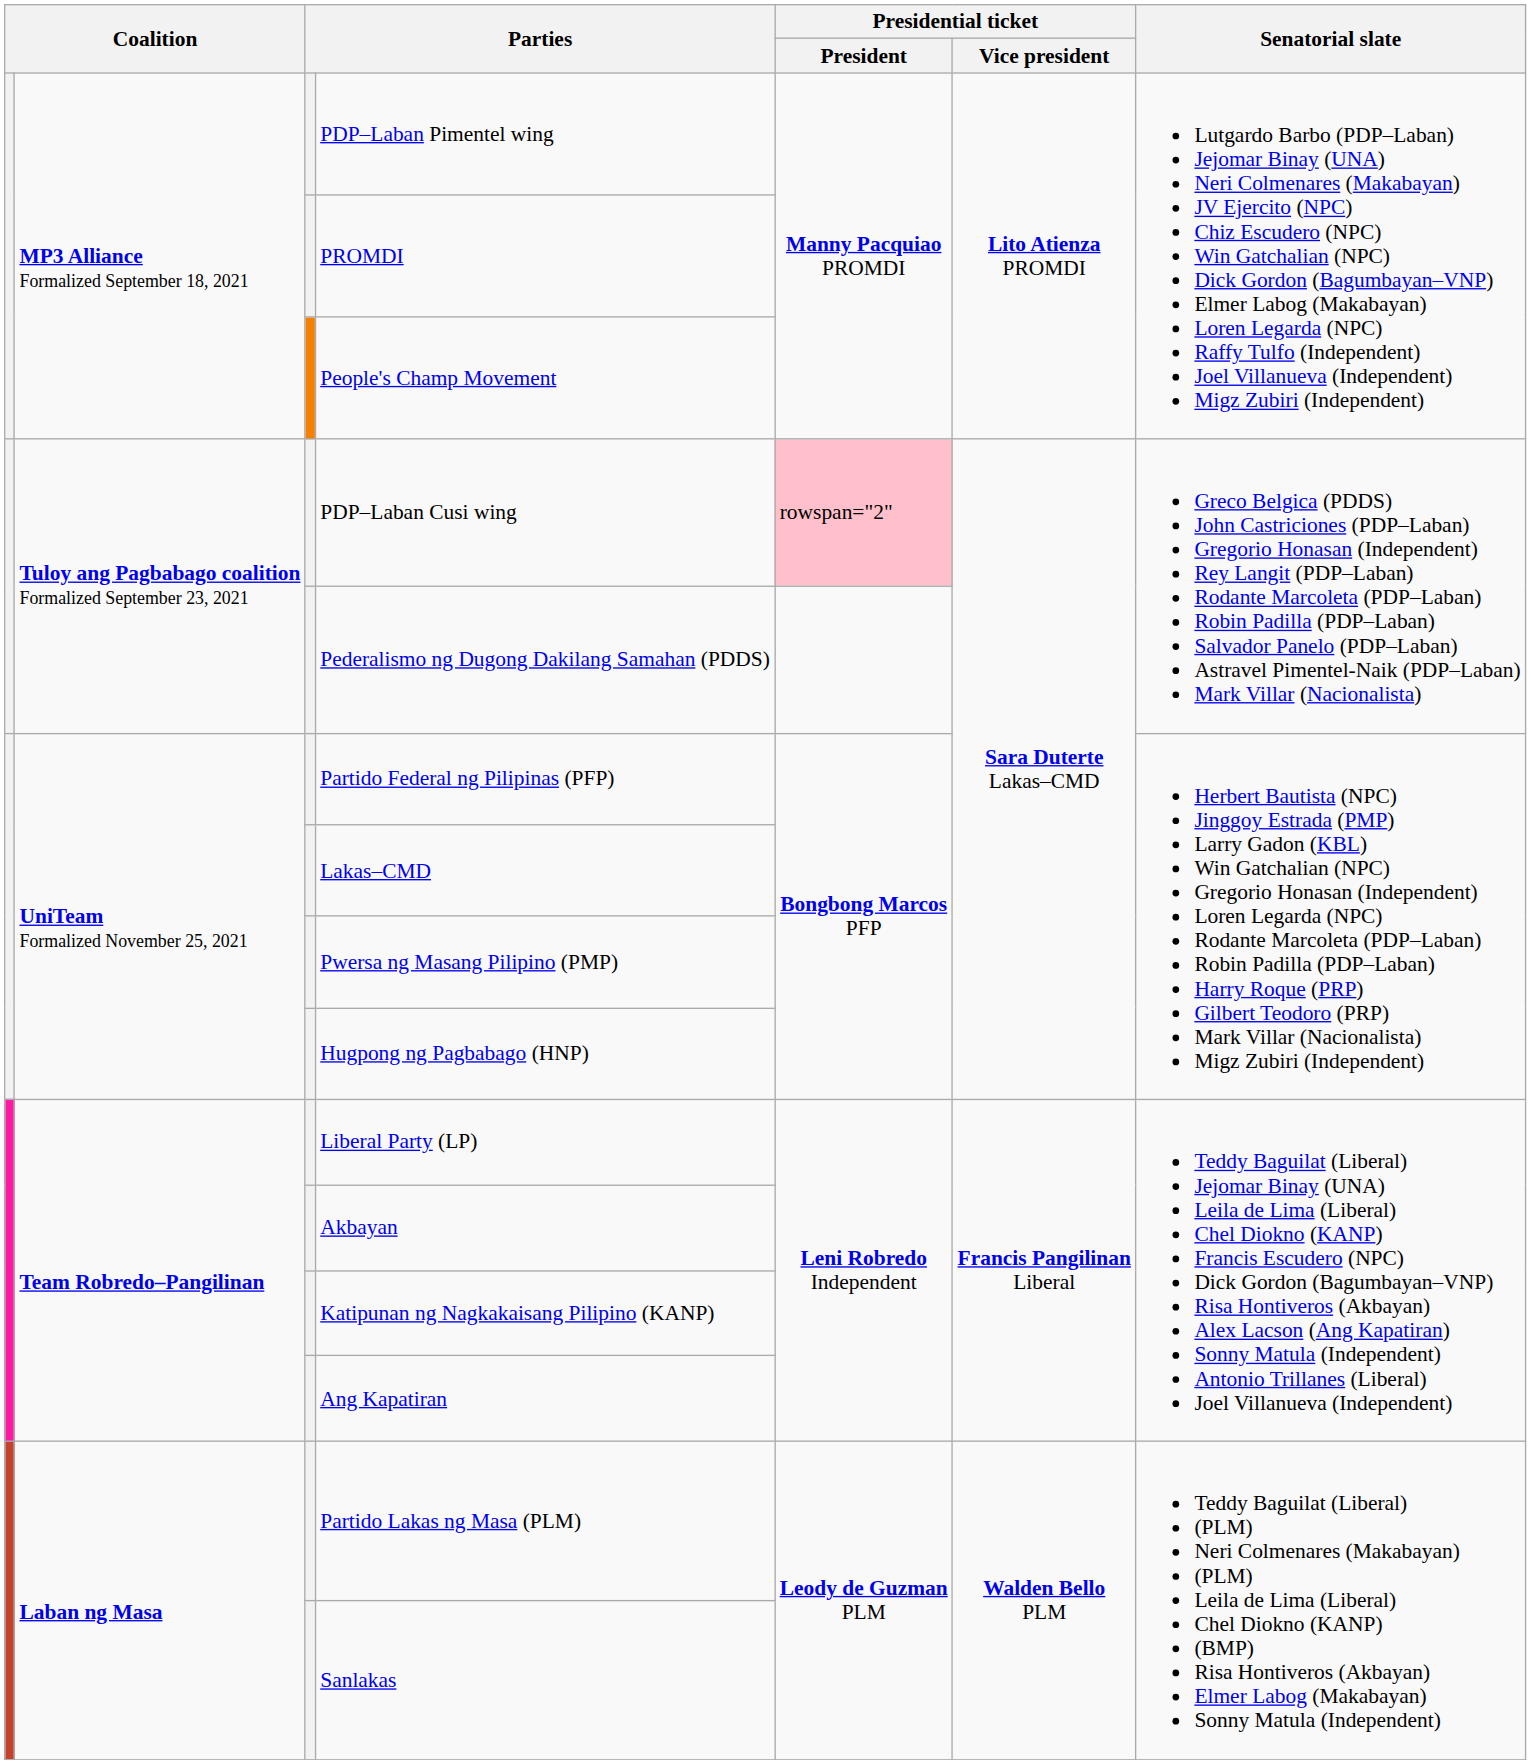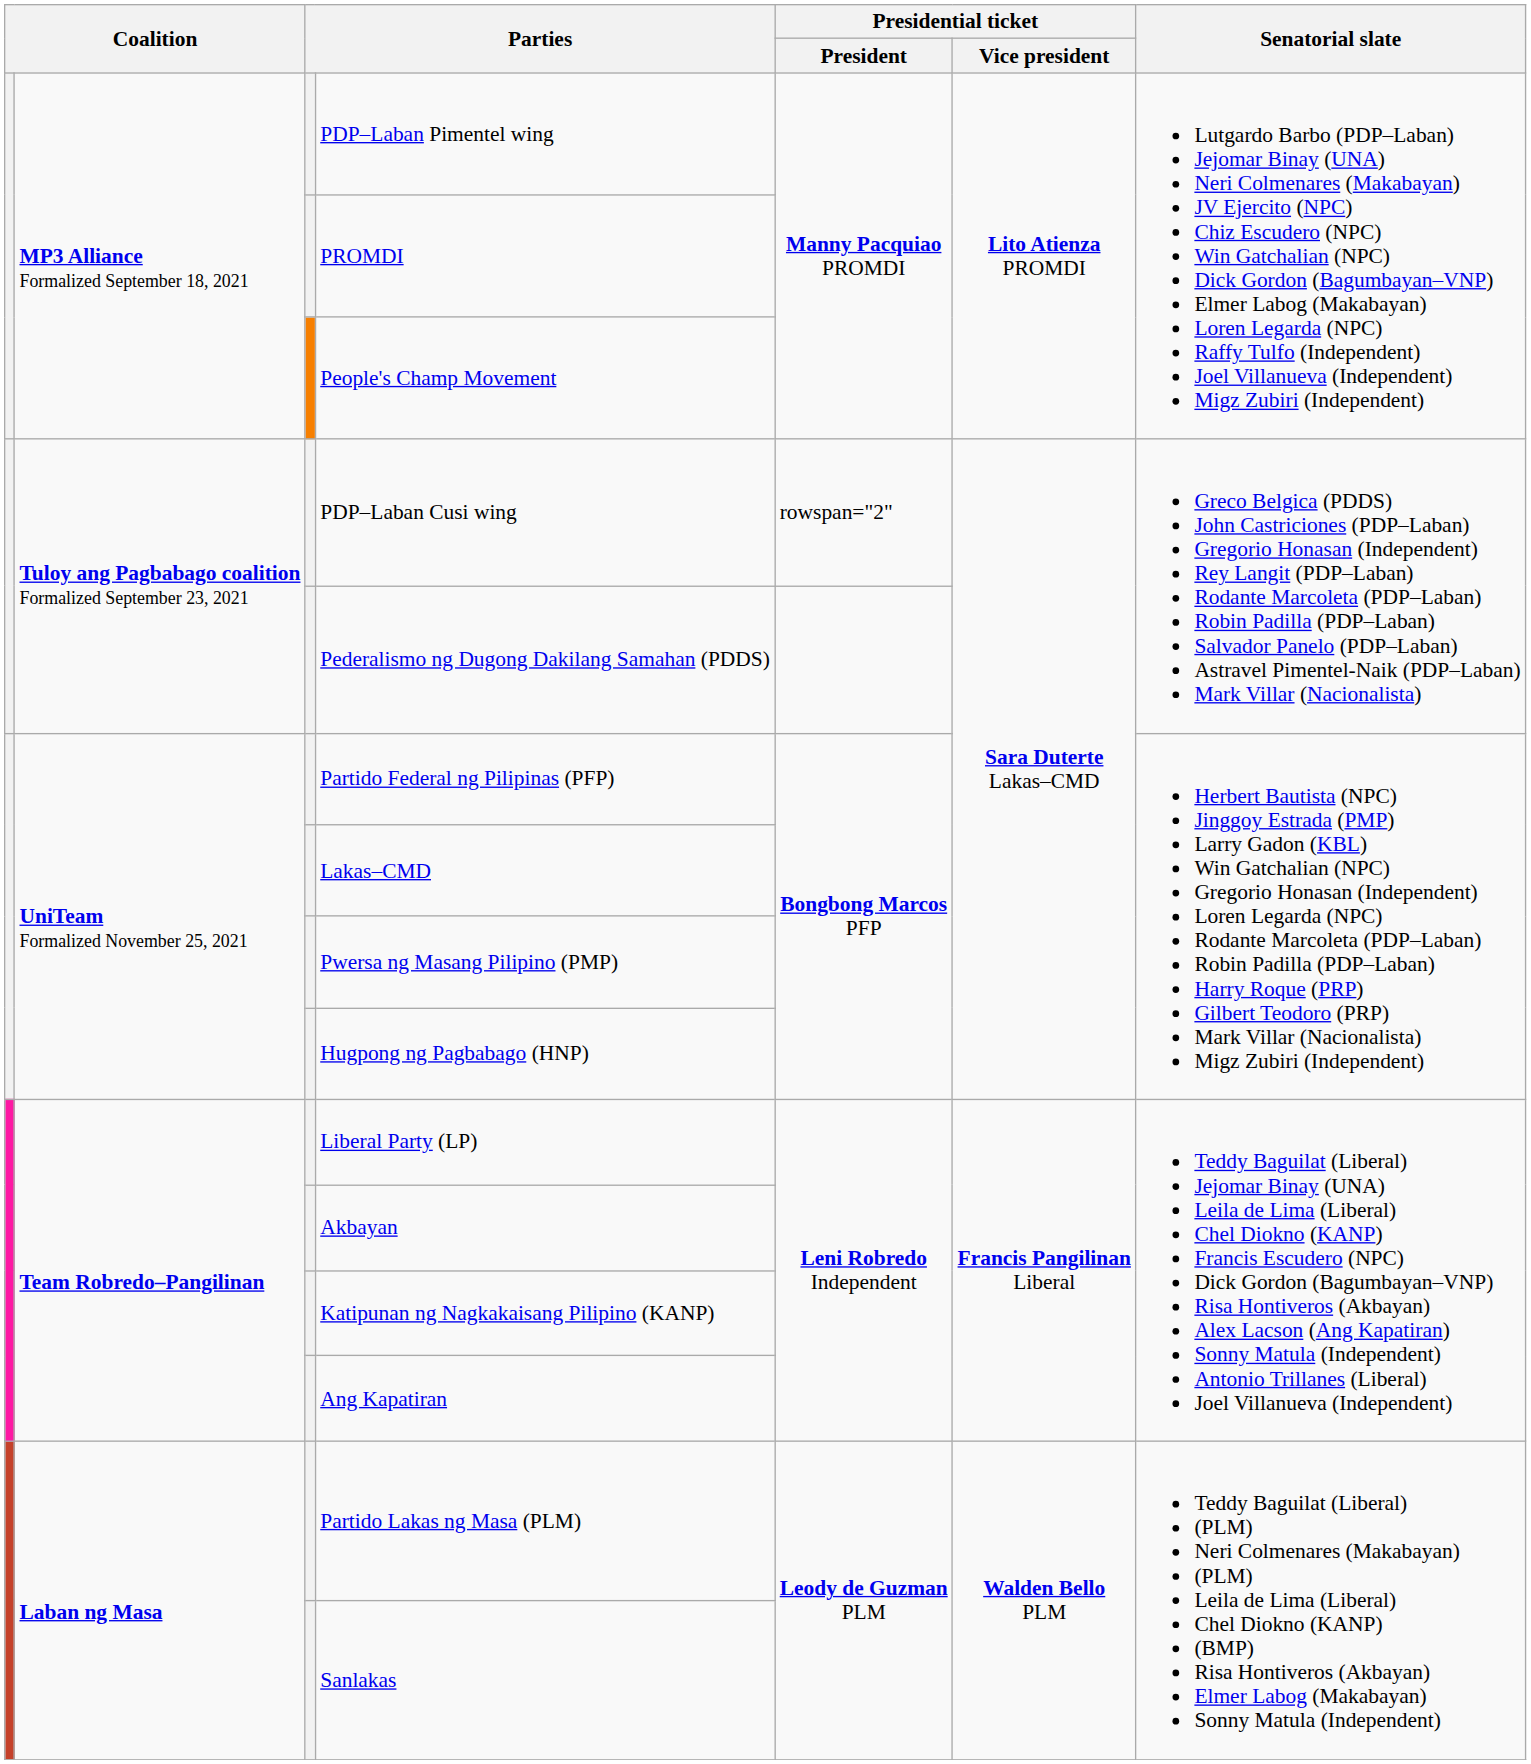(836, 512) pink background -> (836, 512) no background
